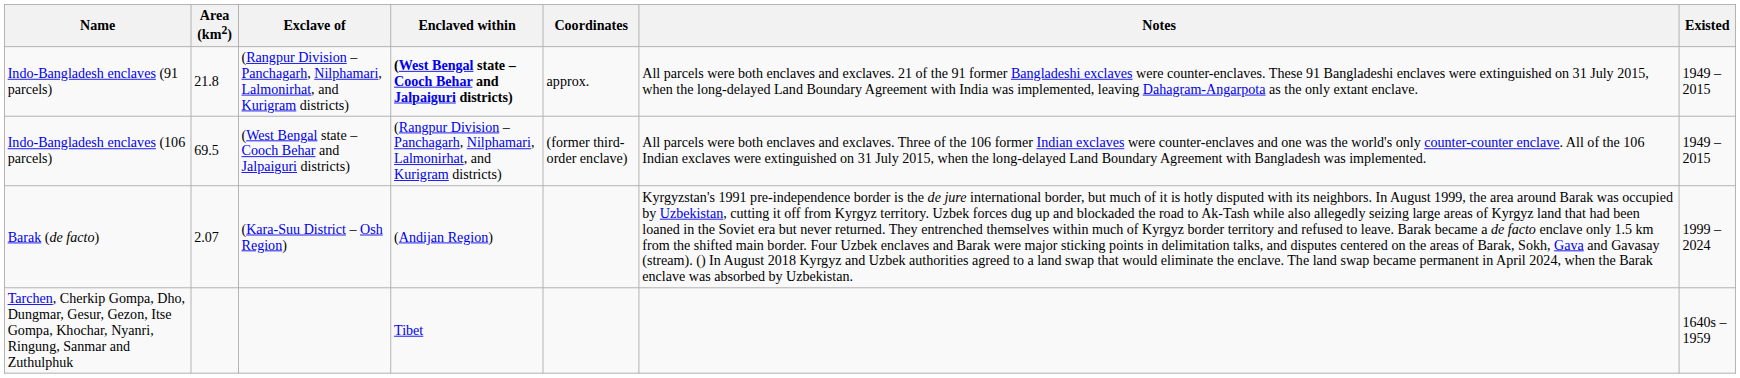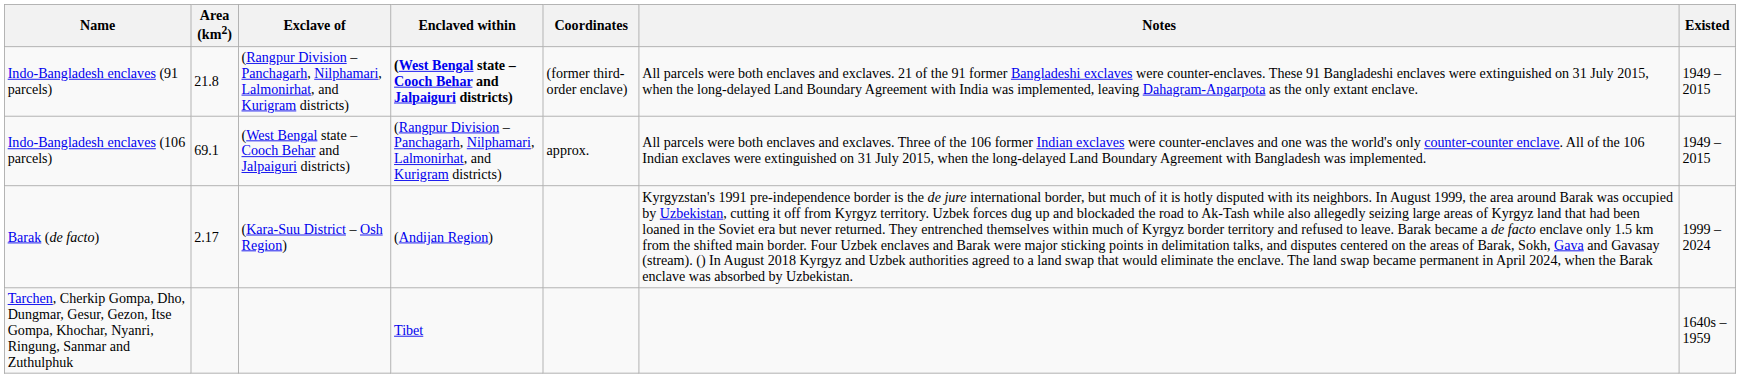(568, 81) approx. -> (587, 81) (former third-order enclave)
(206, 151) 69.5 -> (206, 151) 69.1
(587, 151) (former third-order enclave) -> (568, 151) approx.
(206, 236) 2.07 -> (206, 236) 2.17
